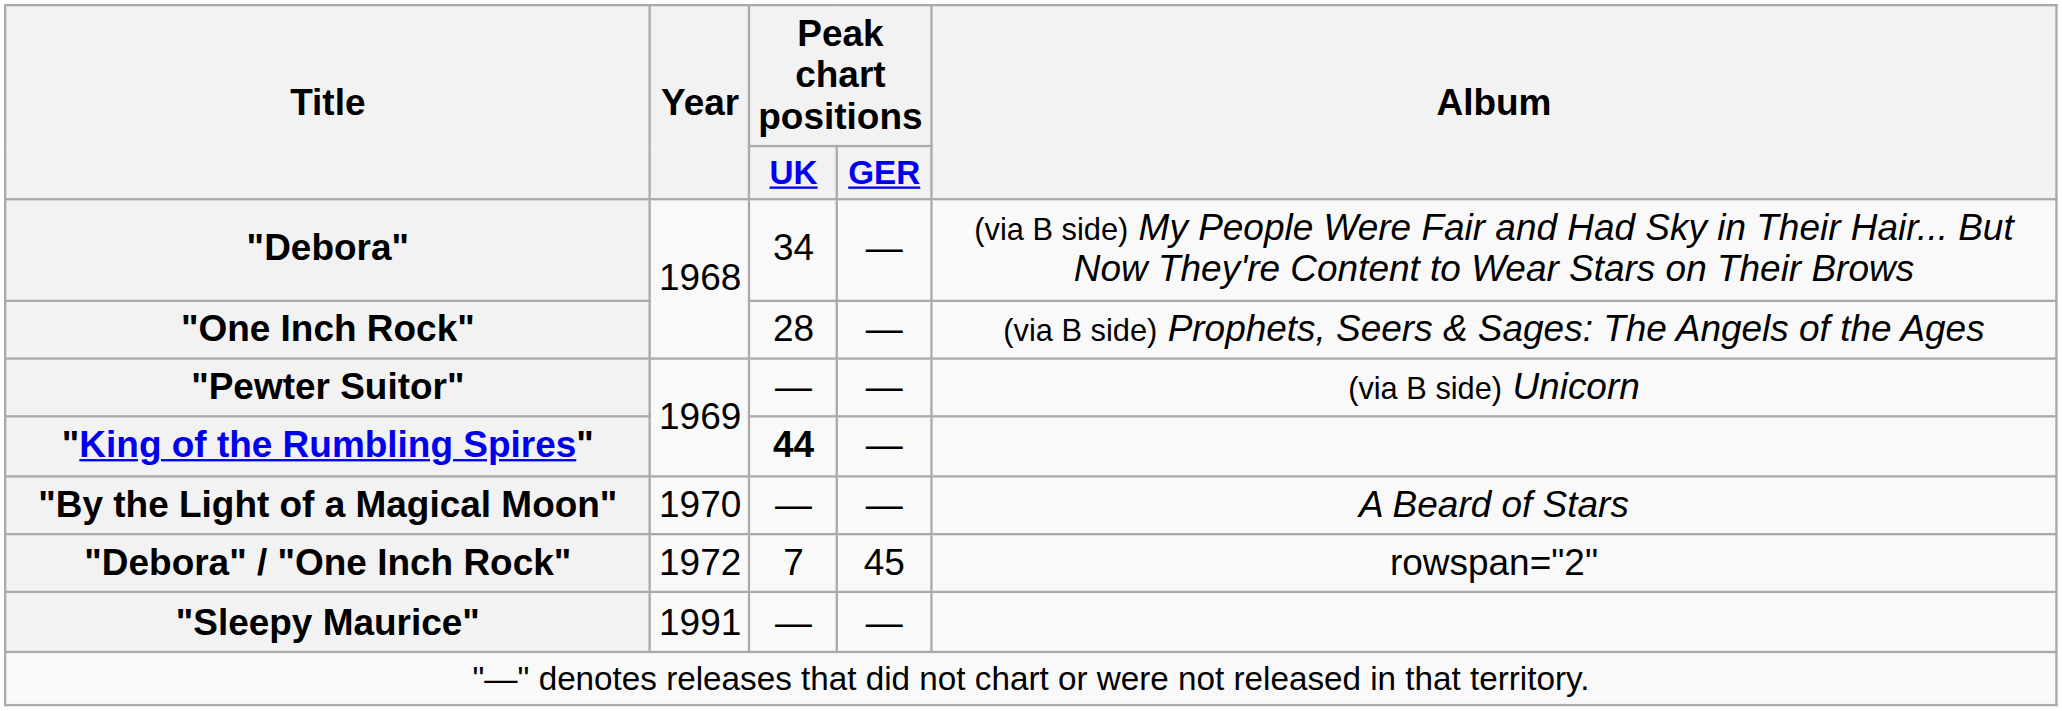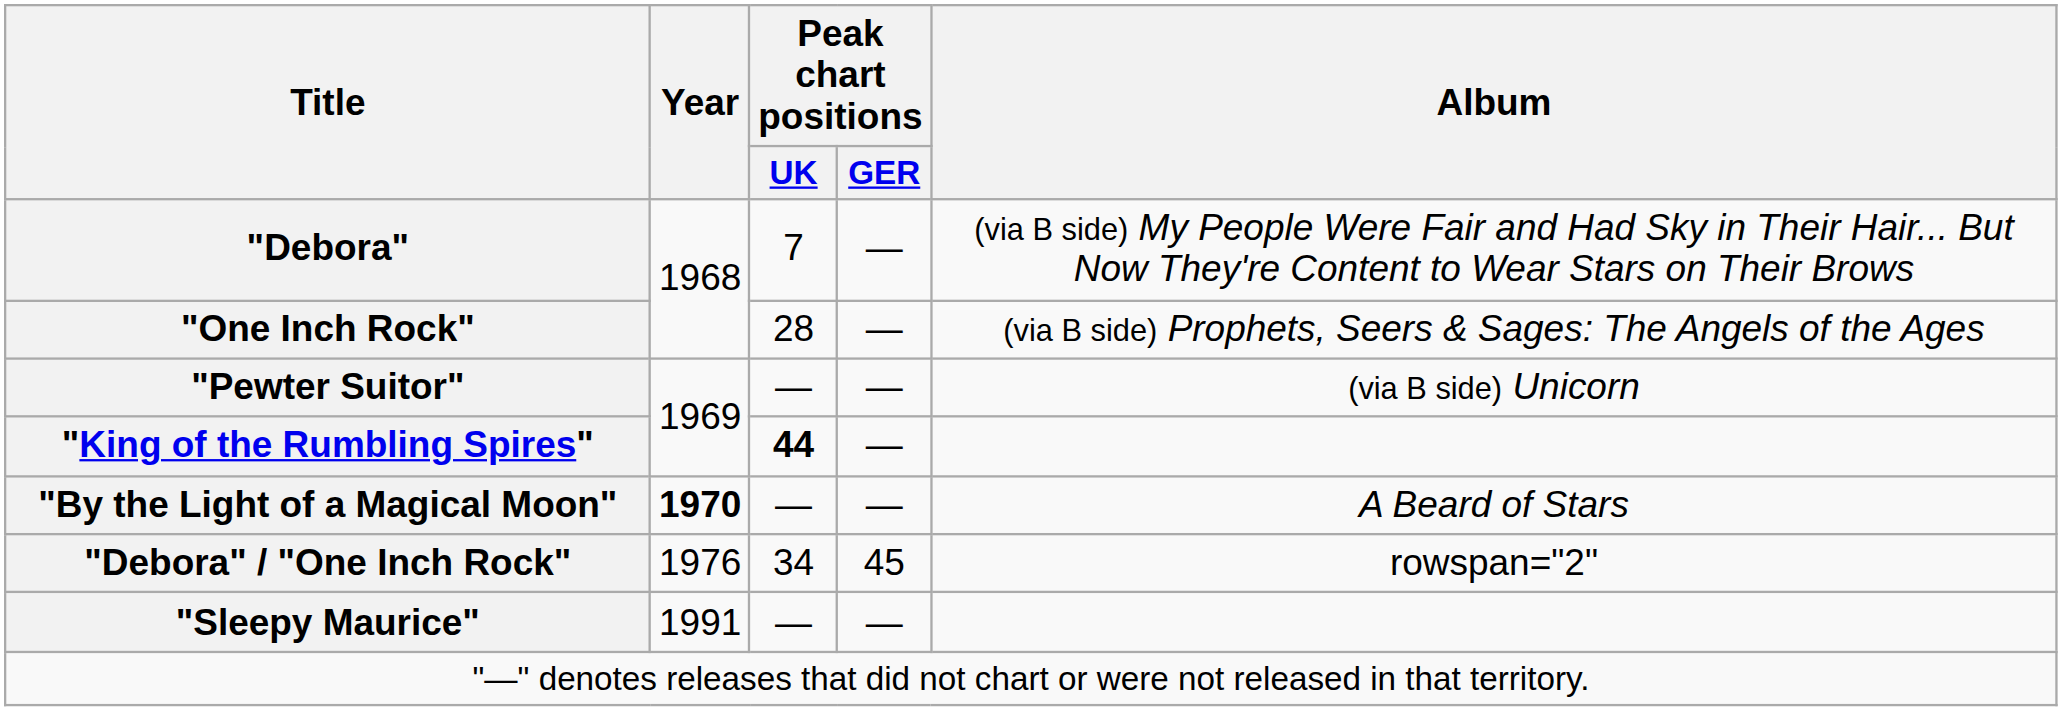(794, 248) 34 -> (794, 248) 7
(700, 504) normal -> (700, 504) bold
(700, 562) 1972 -> (700, 562) 1976
(794, 562) 7 -> (794, 562) 34
